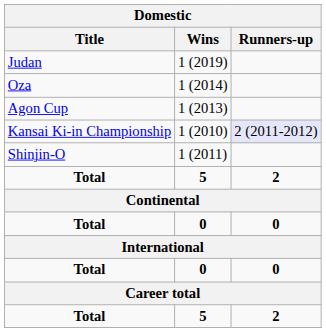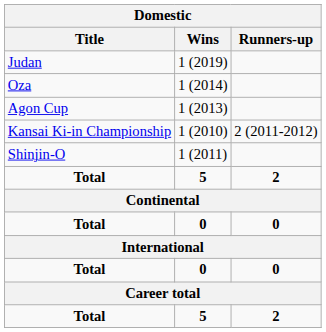(276, 131) lavender background -> (276, 131) no background
